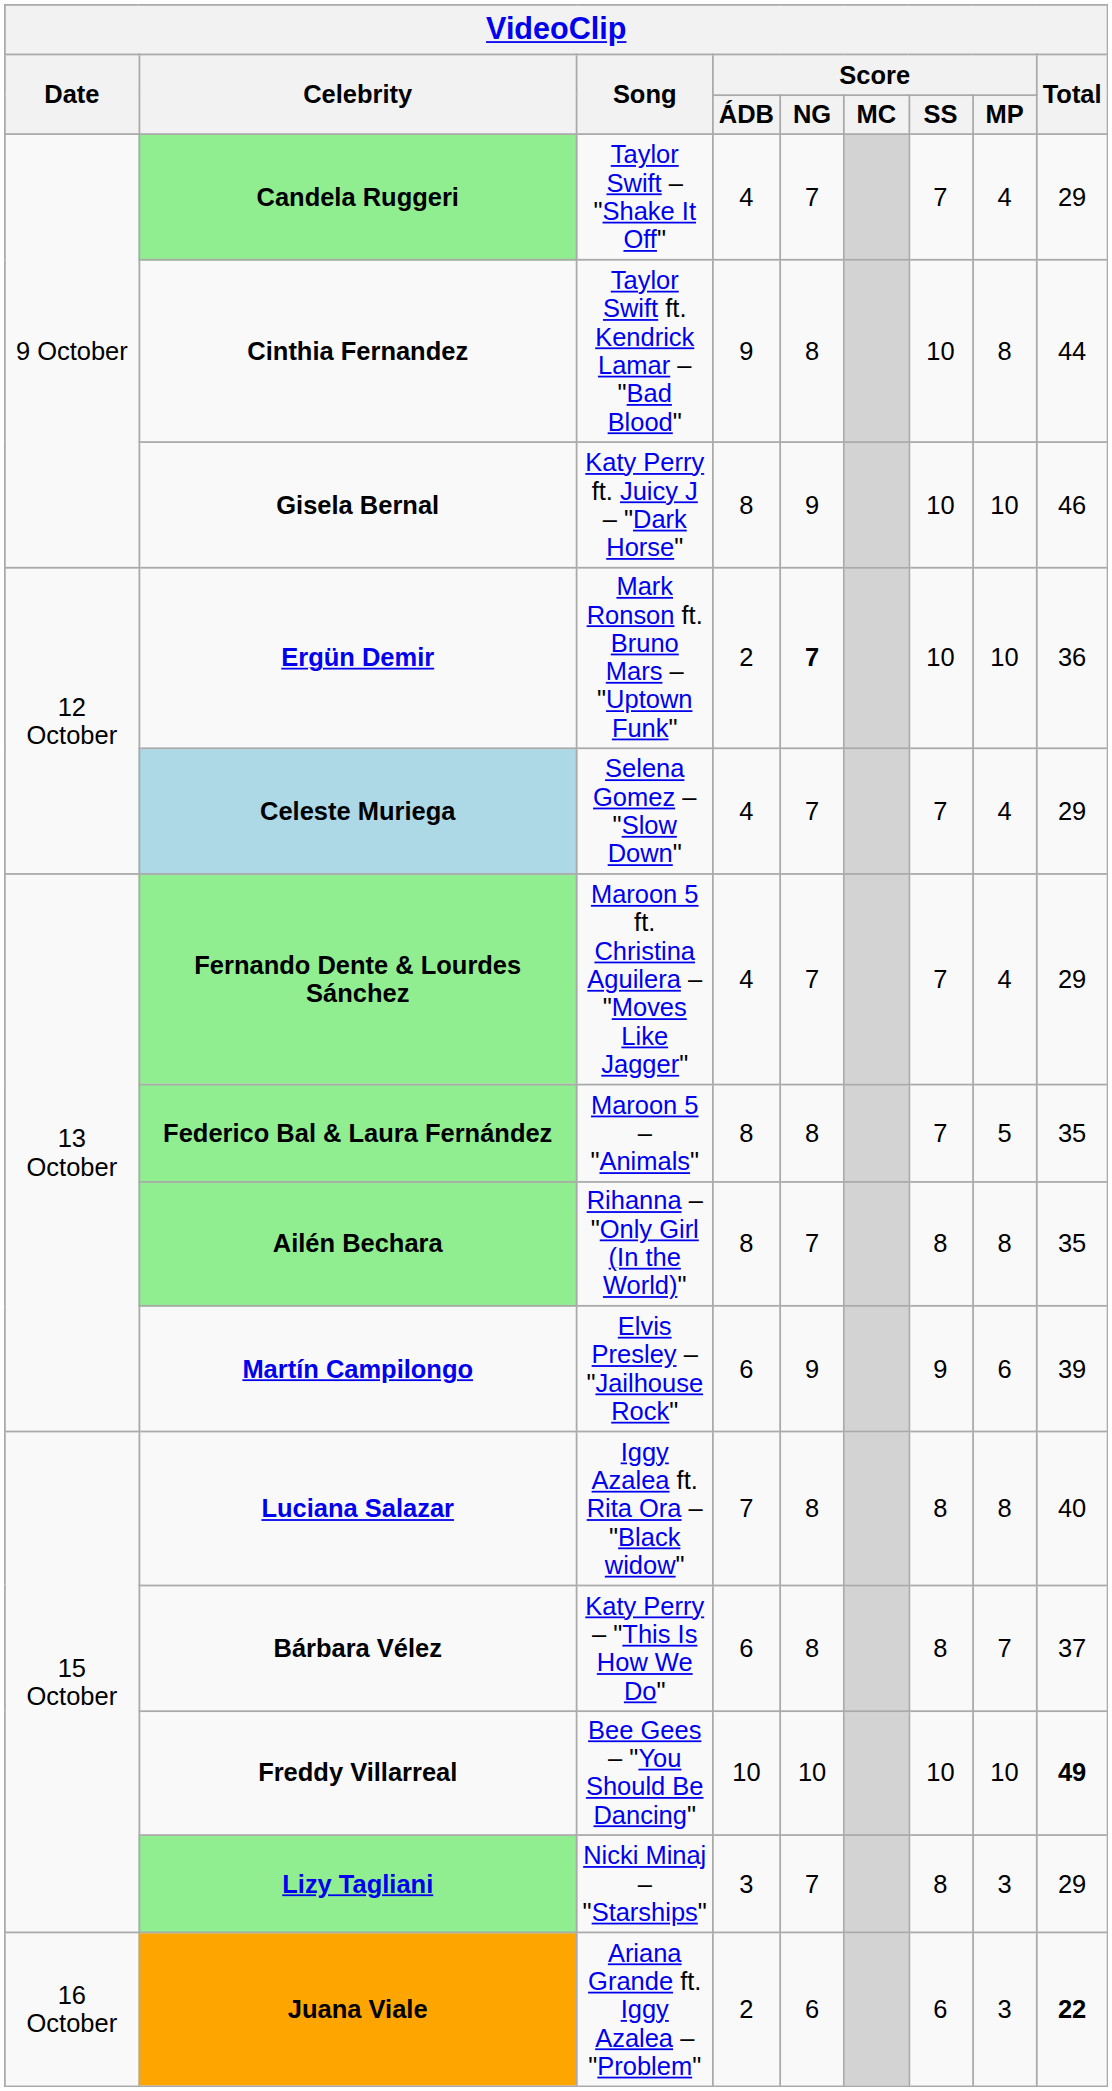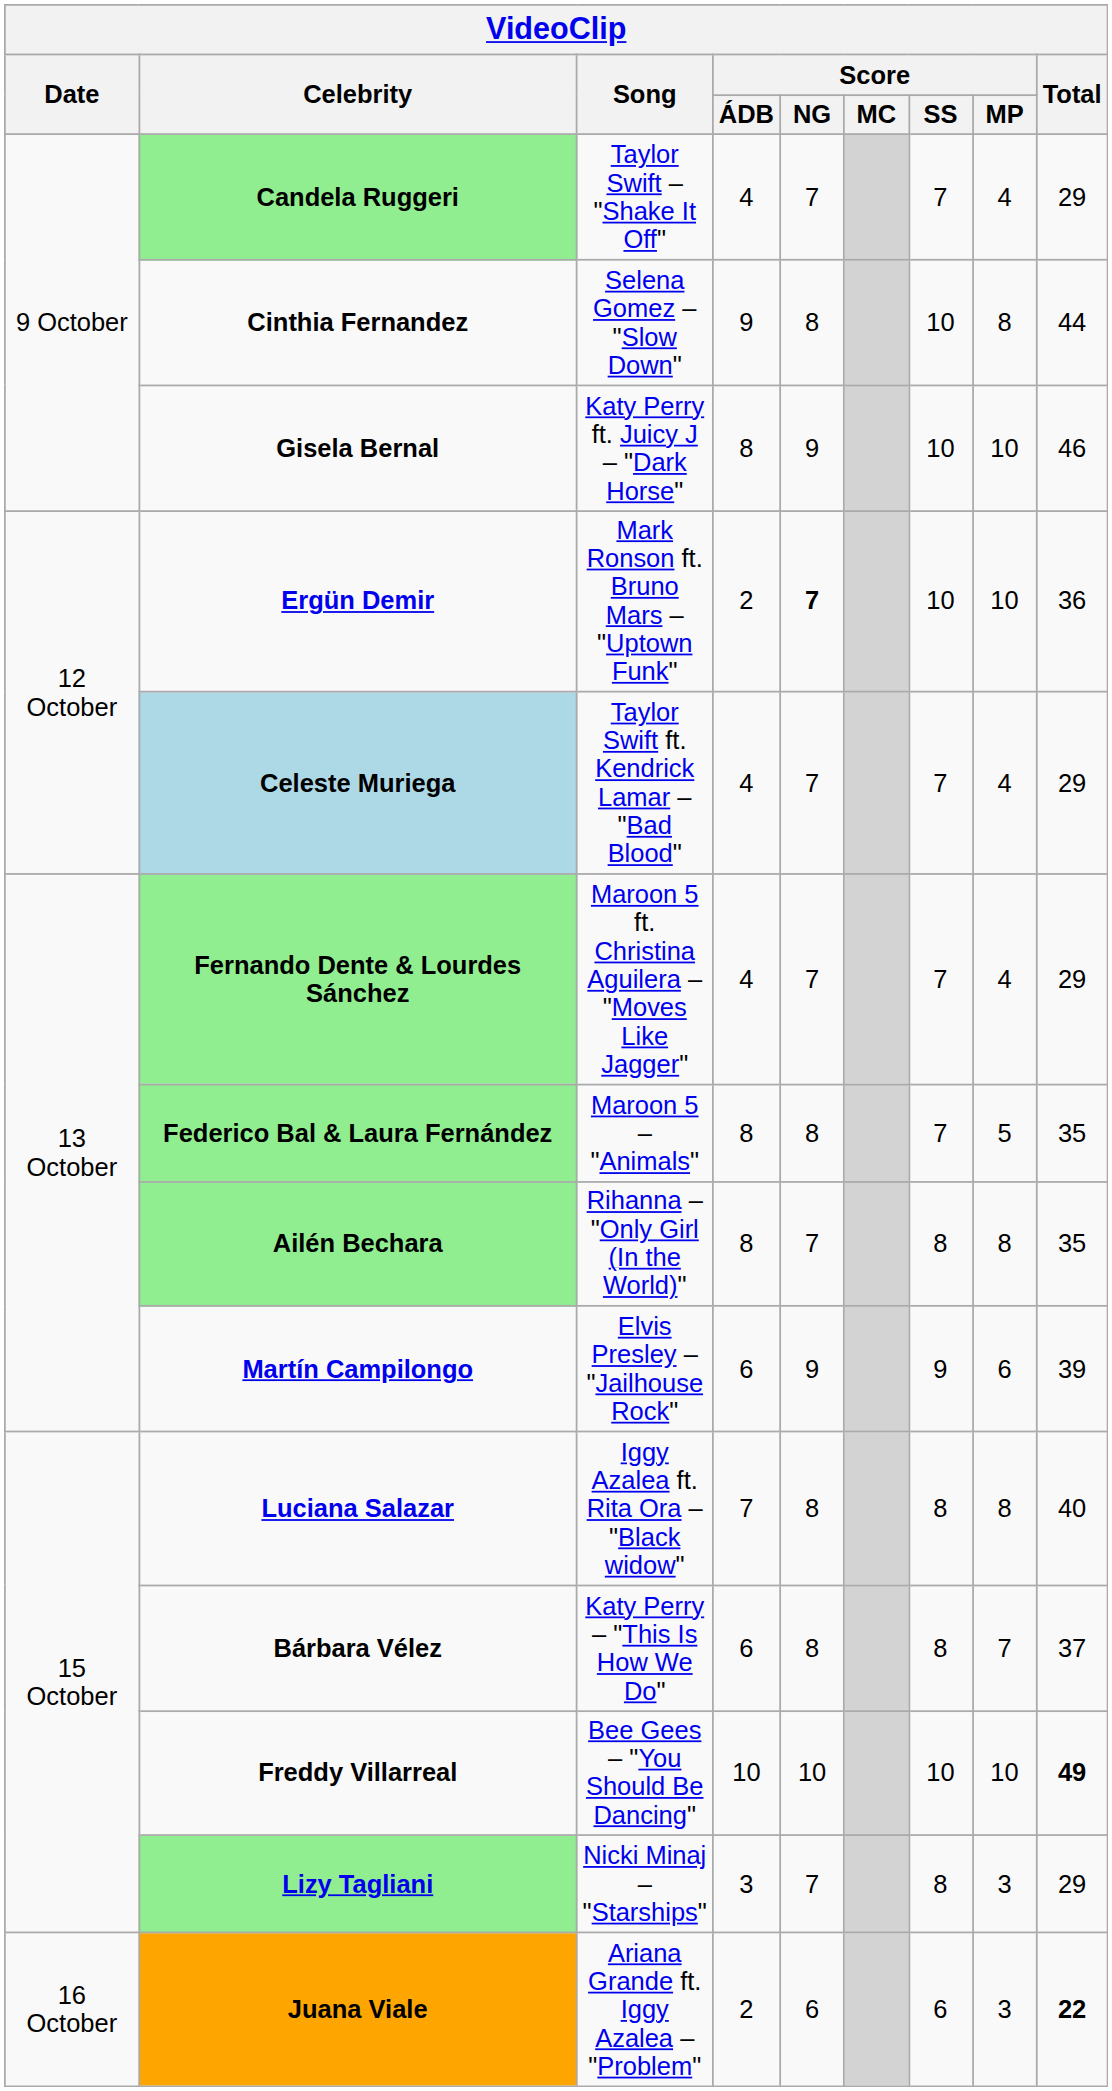(645, 351) Taylor Swift ft. Kendrick Lamar – "Bad Blood" -> (645, 323) Selena Gomez – "Slow Down"
(645, 812) Selena Gomez – "Slow Down" -> (645, 783) Taylor Swift ft. Kendrick Lamar – "Bad Blood"
